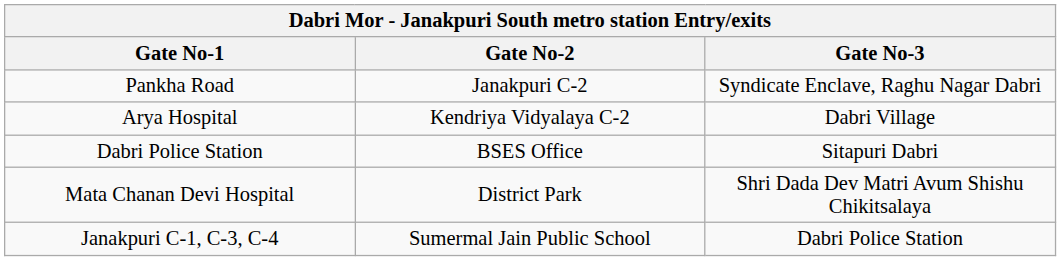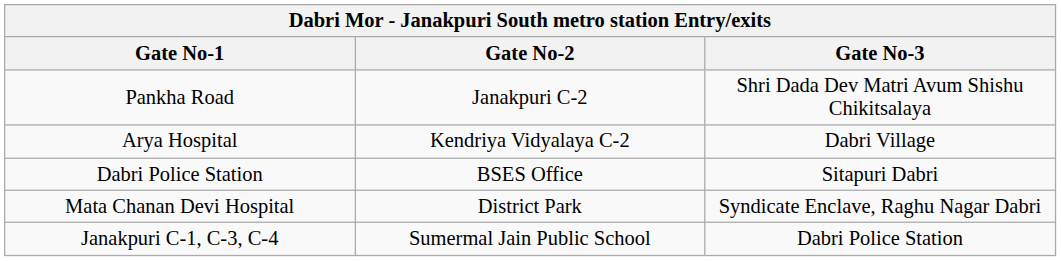(880, 85) Syndicate Enclave, Raghu Nagar Dabri -> (880, 97) Shri Dada Dev Matri Avum Shishu Chikitsalaya
(880, 194) Shri Dada Dev Matri Avum Shishu Chikitsalaya -> (880, 206) Syndicate Enclave, Raghu Nagar Dabri
